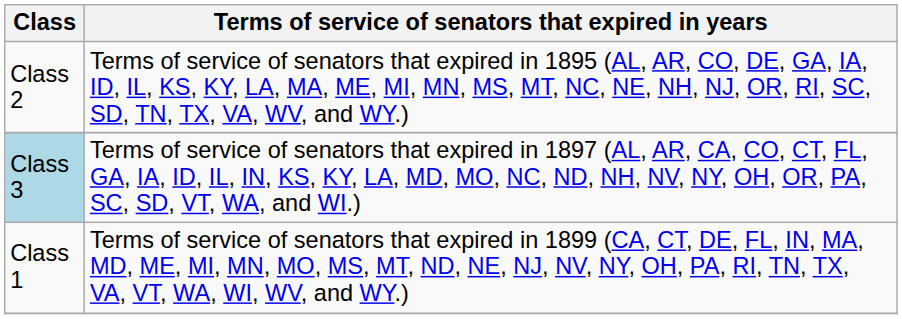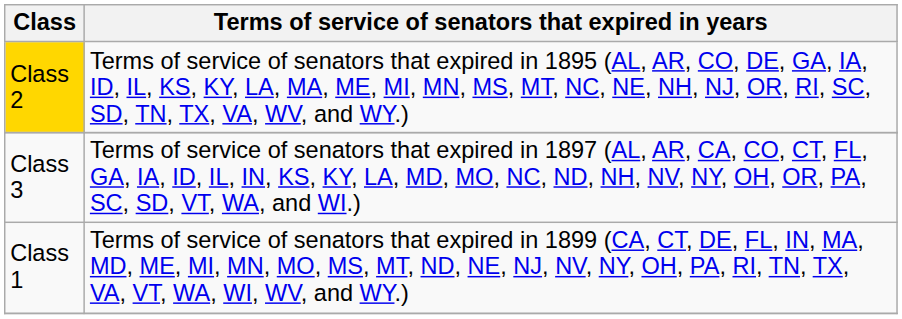(40, 86) no background -> (40, 86) gold background
(40, 177) lightblue background -> (40, 177) no background
